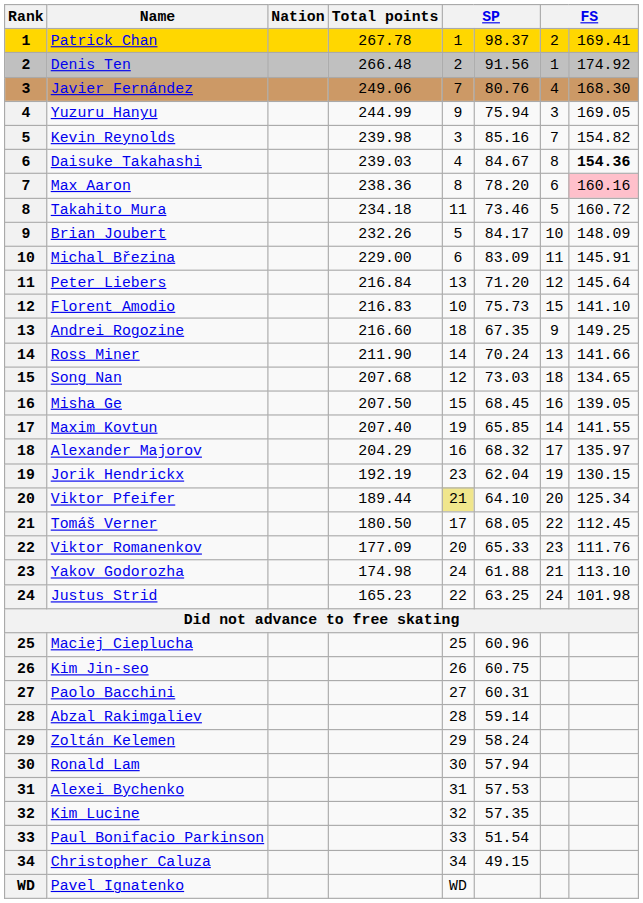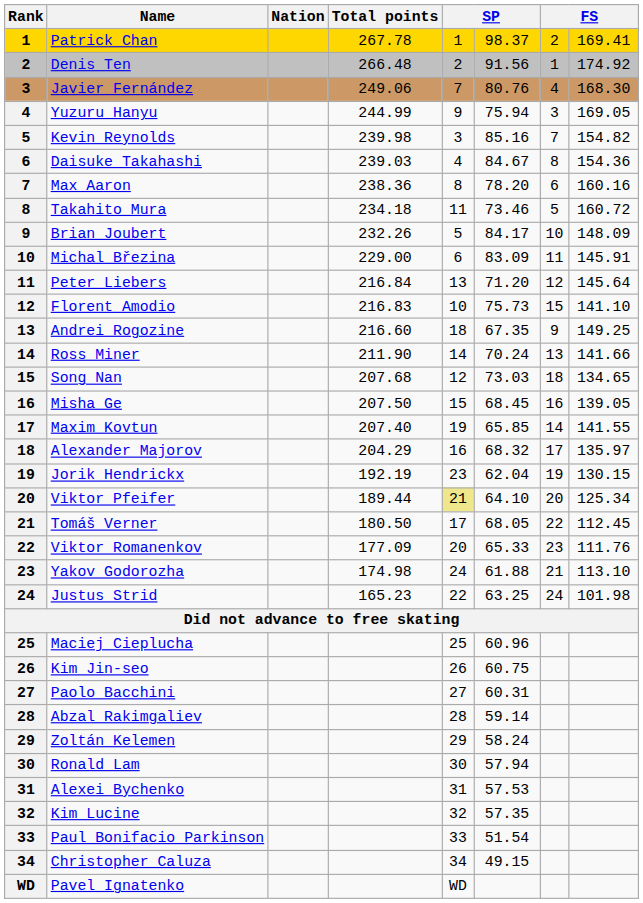(604, 162) bold -> (604, 162) normal
(604, 186) pink background -> (604, 186) no background
